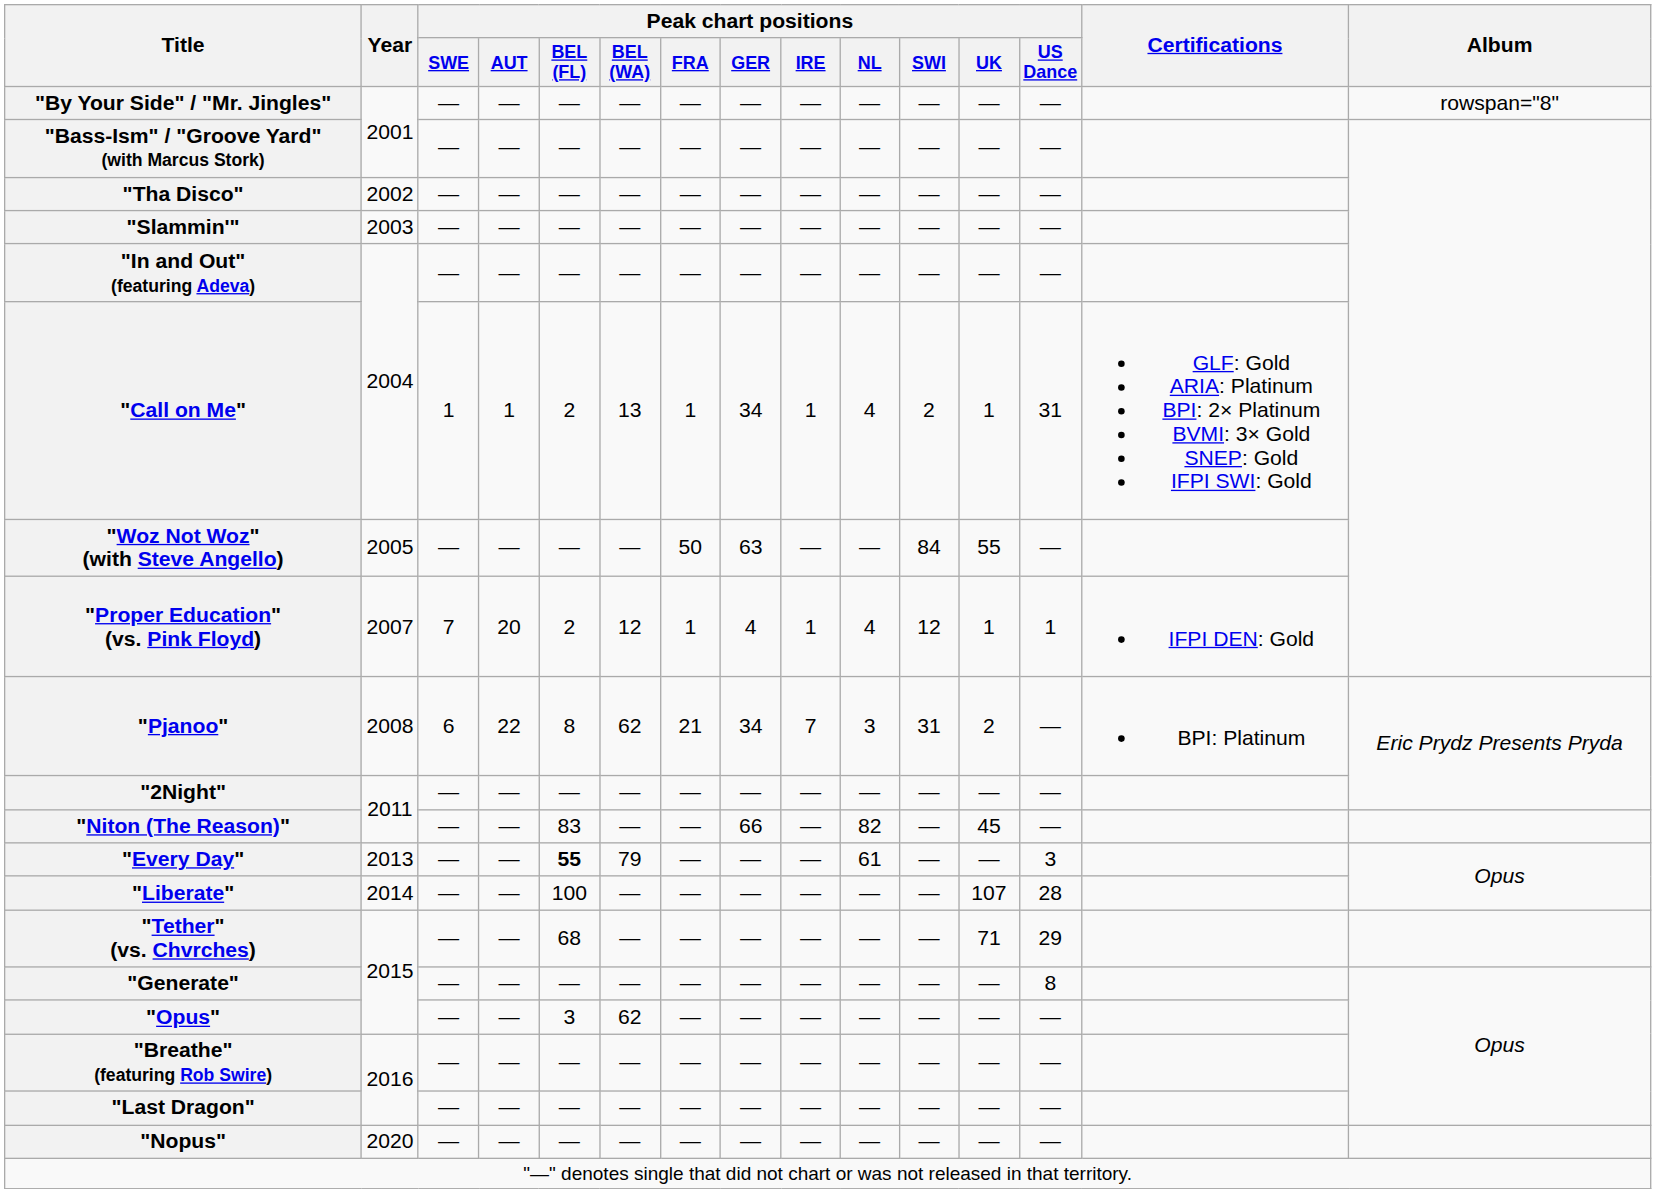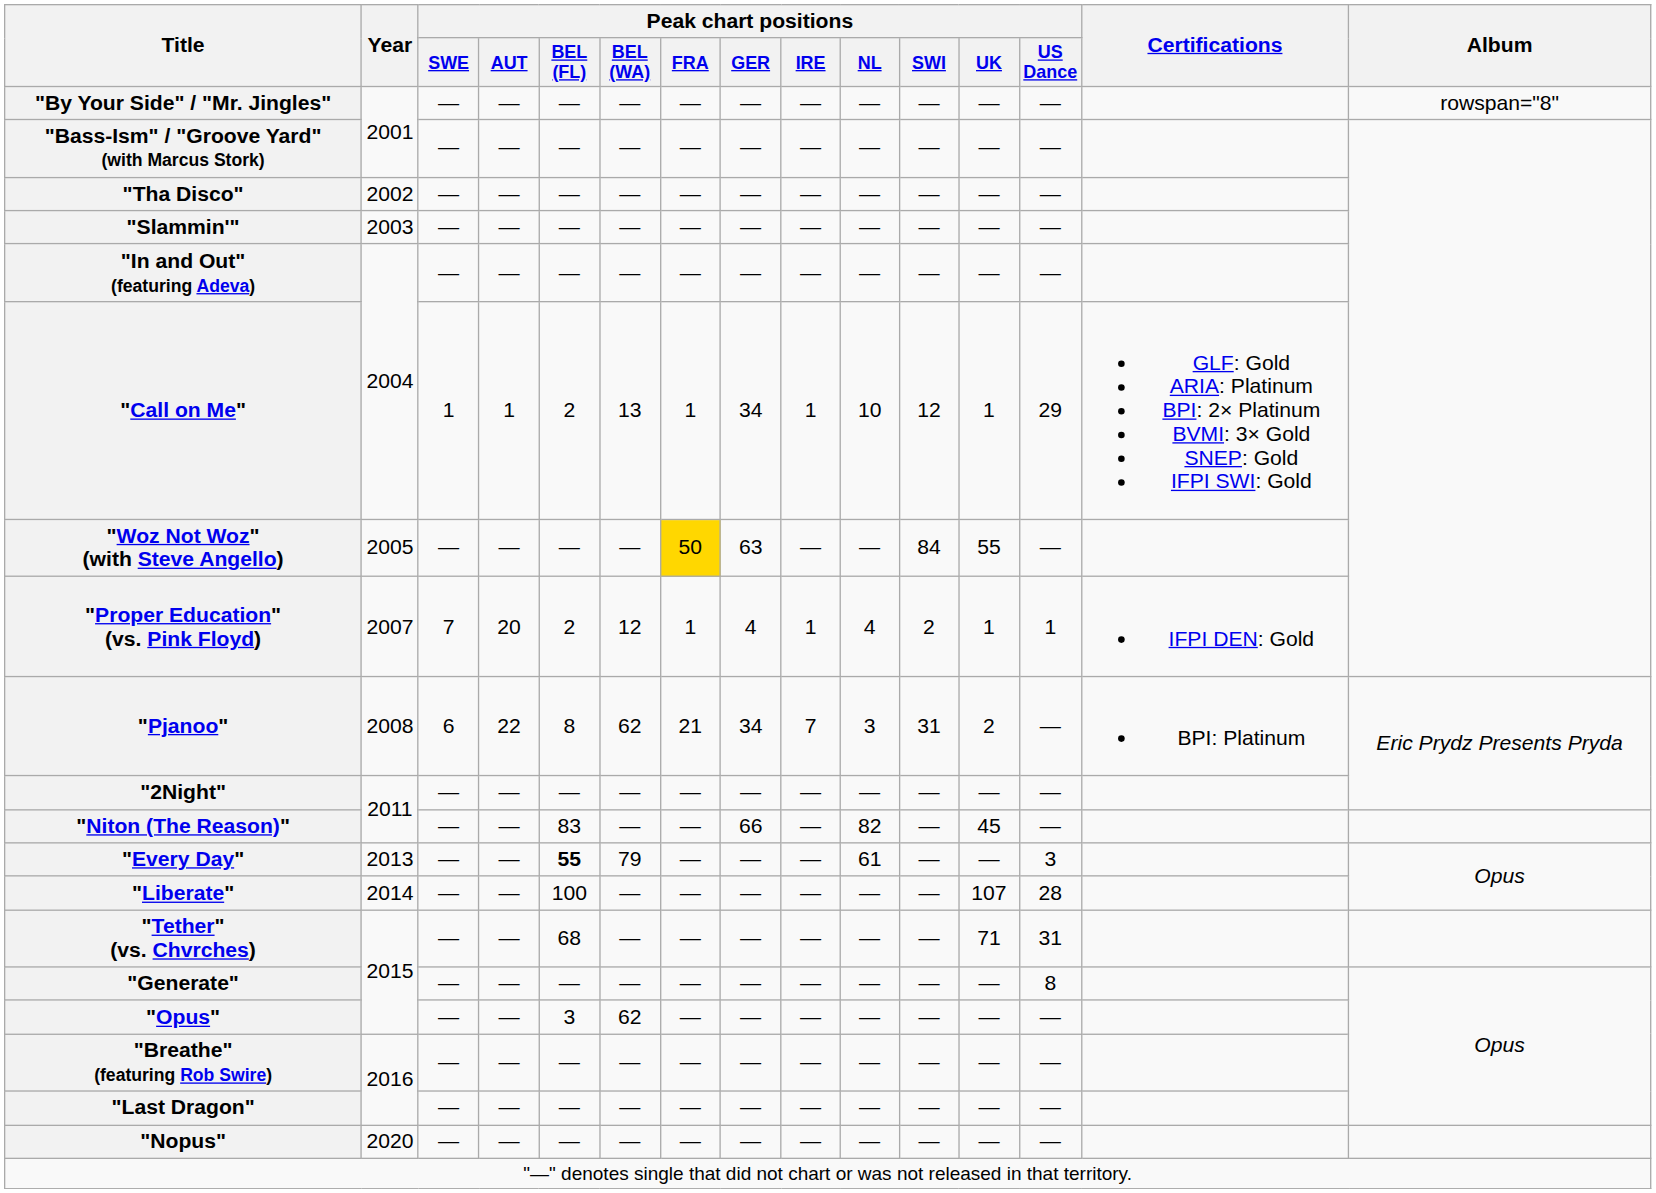(870, 410) 4 -> (870, 410) 10
(929, 410) 2 -> (929, 410) 12
(1050, 410) 31 -> (1050, 410) 29
(690, 548) no background -> (690, 548) gold background
(929, 626) 12 -> (929, 626) 2
(1050, 938) 29 -> (1050, 938) 31
